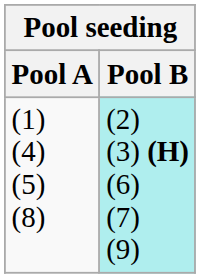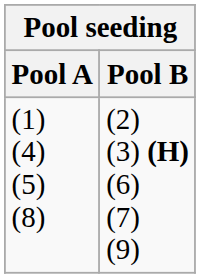(148, 184) paleturquoise background -> (148, 184) no background
